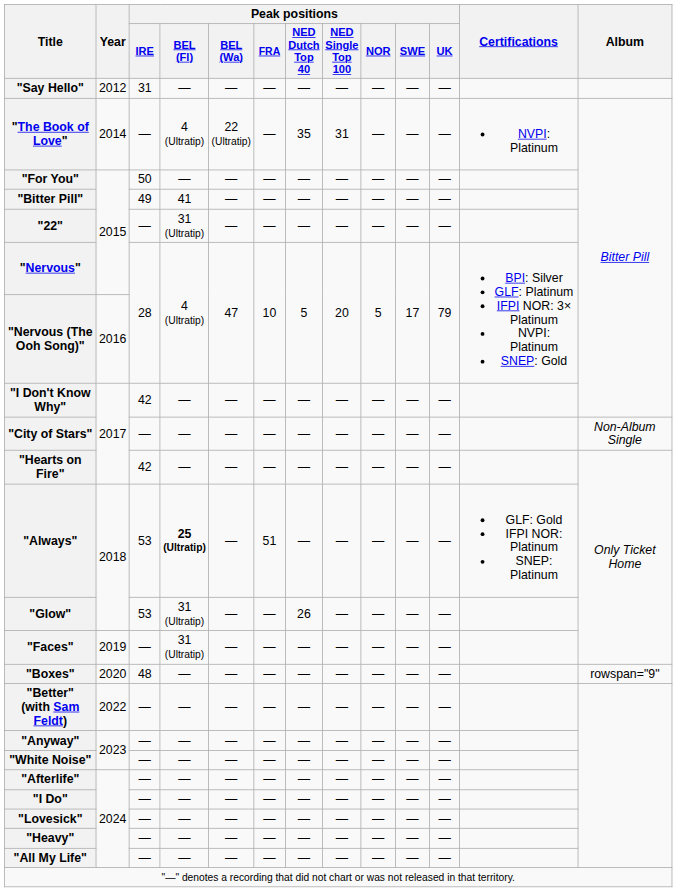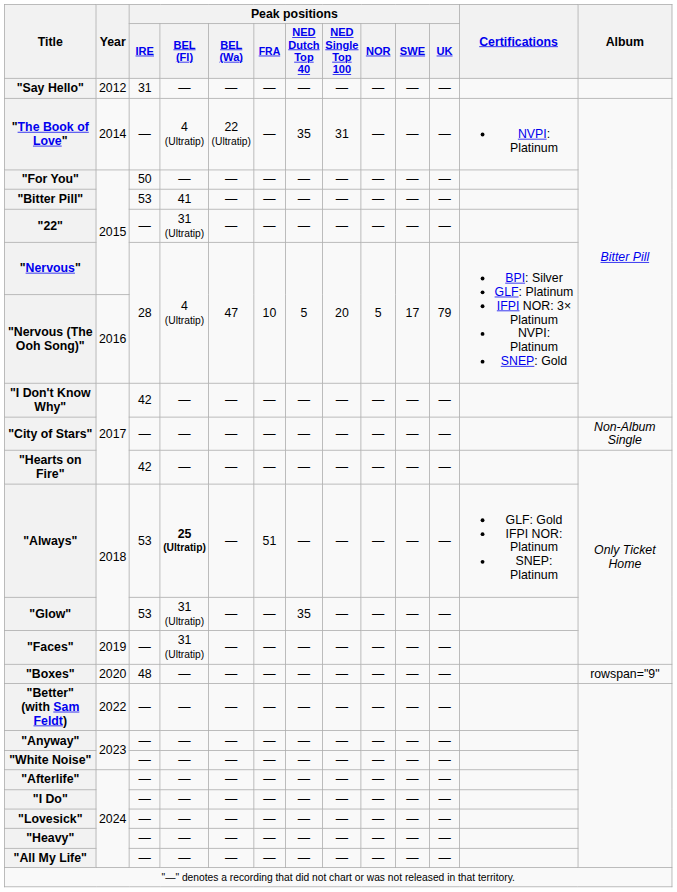(145, 199) 49 -> (145, 199) 53
(304, 614) 26 -> (304, 614) 35
